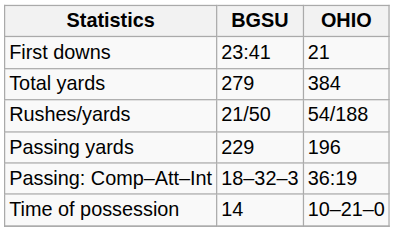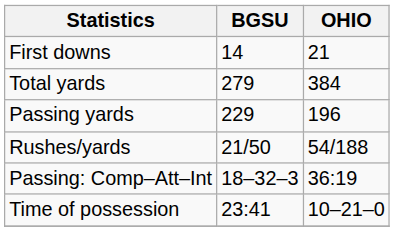(246, 52) 23:41 -> (232, 52) 14
rows swapped: (70, 115) <-> (72, 146)
(232, 209) 14 -> (246, 209) 23:41
